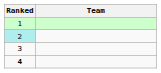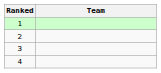(20, 36) paleturquoise background -> (20, 36) no background
(20, 62) bold -> (20, 62) normal
